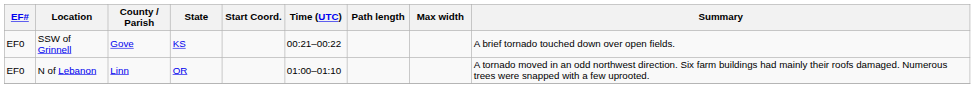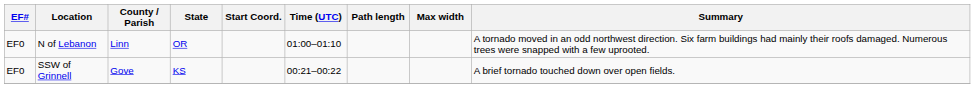rows swapped: (55, 44) <-> (67, 70)
